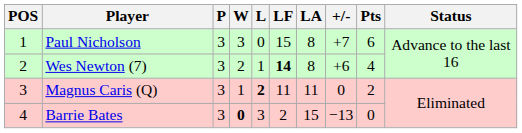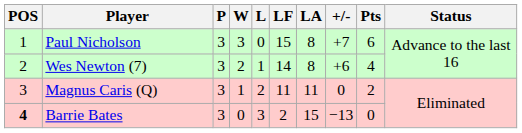(283, 66) bold -> (283, 66) normal
(261, 90) bold -> (261, 90) normal
(23, 115) normal -> (23, 115) bold
(241, 115) bold -> (241, 115) normal
